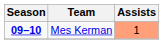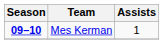(137, 30) lightsalmon background -> (137, 30) no background
